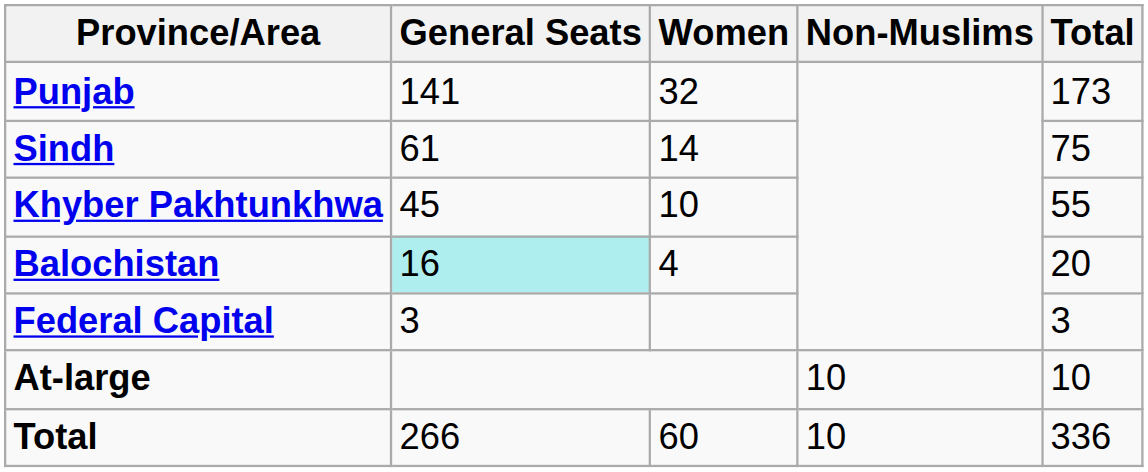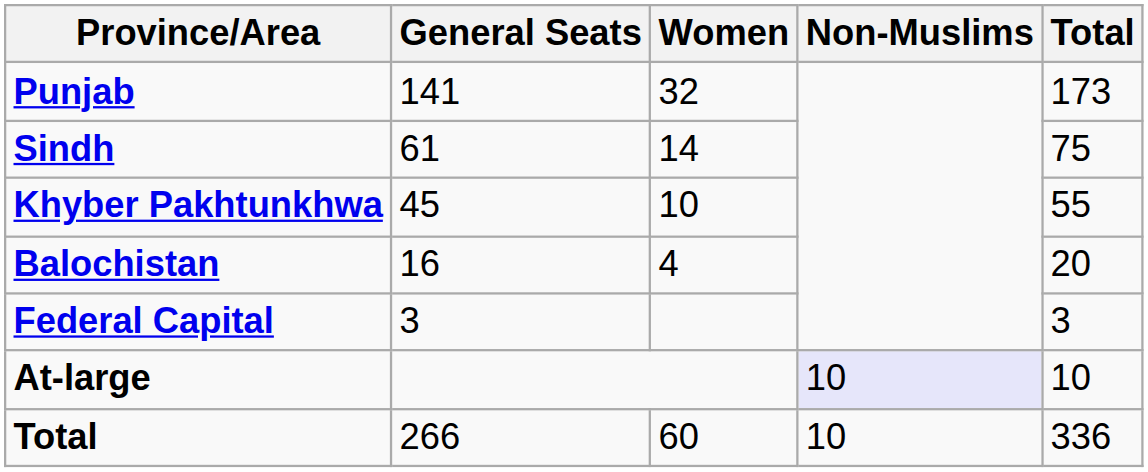(420, 263) paleturquoise background -> (420, 263) no background
(826, 378) no background -> (826, 378) lavender background
